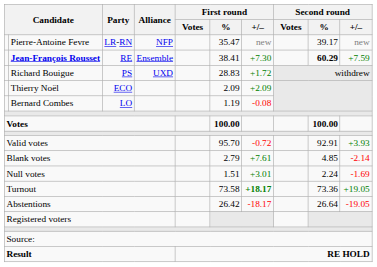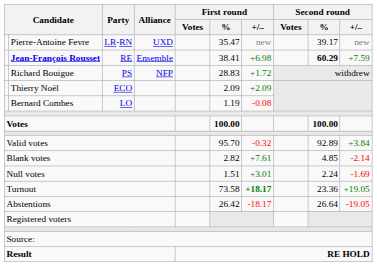(165, 42) NFP -> (163, 42) UXD
(261, 58) +7.30 -> (261, 58) +6.98
(163, 73) UXD -> (165, 73) NFP
(262, 143) -0.72 -> (262, 143) -0.32
(327, 143) 92.91 -> (327, 143) 92.89
(359, 143) +3.93 -> (359, 143) +3.84
(231, 158) 2.79 -> (231, 158) 2.82
(327, 189) 73.36 -> (327, 189) 23.36
